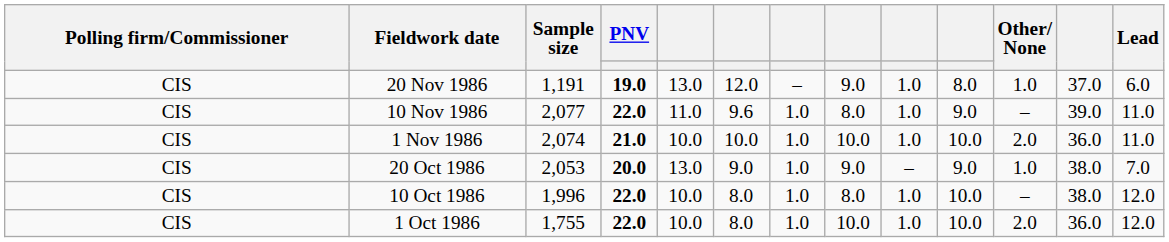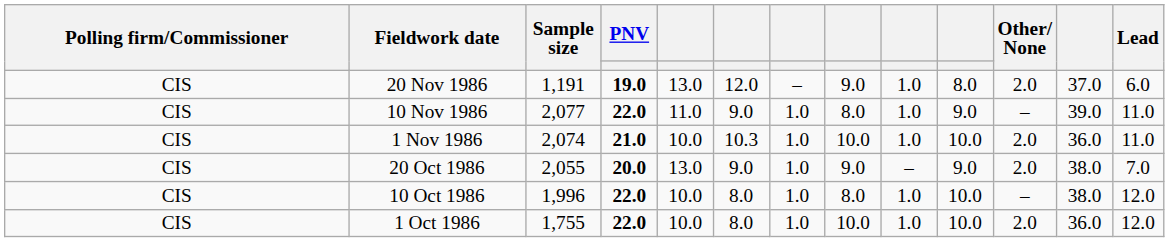(1025, 84) 1.0 -> (1025, 84) 2.0
(741, 112) 9.6 -> (741, 112) 9.0
(741, 140) 10.0 -> (741, 140) 10.3
(563, 168) 2,053 -> (563, 168) 2,055
(1025, 168) 1.0 -> (1025, 168) 2.0
